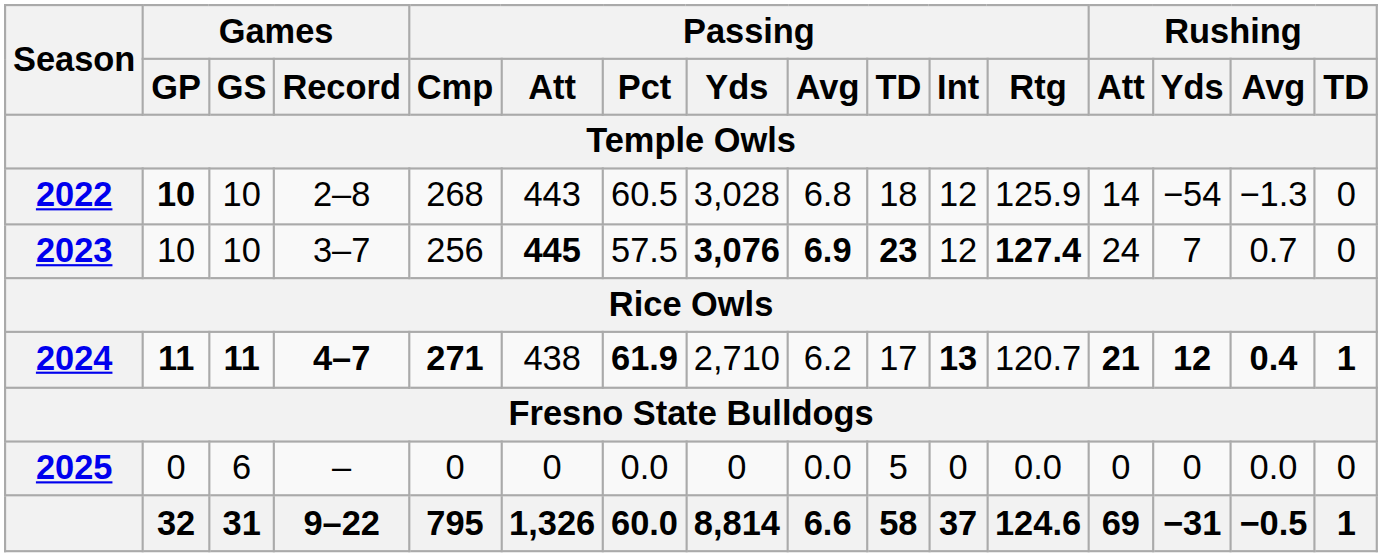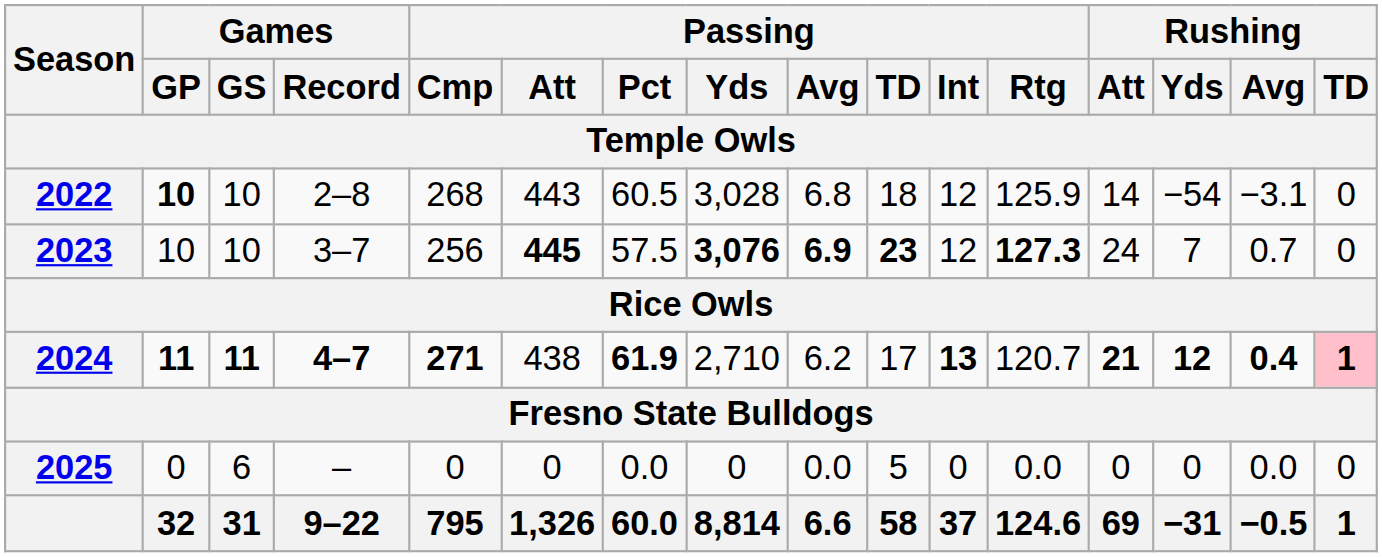(1273, 195) −1.3 -> (1273, 195) −3.1
(1038, 250) 127.4 -> (1038, 250) 127.3
(1346, 359) no background -> (1346, 359) pink background
